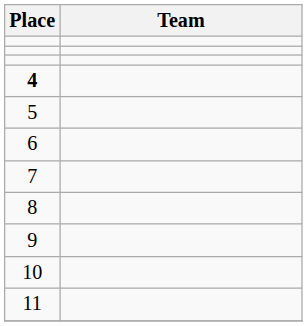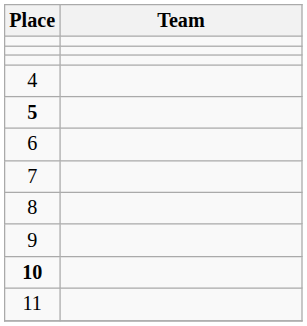(32, 80) bold -> (32, 80) normal
(32, 112) normal -> (32, 112) bold
(32, 272) normal -> (32, 272) bold
